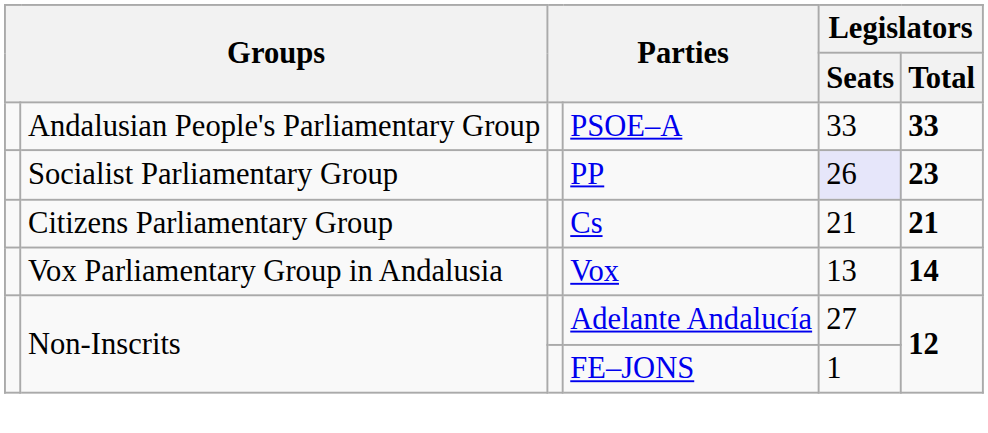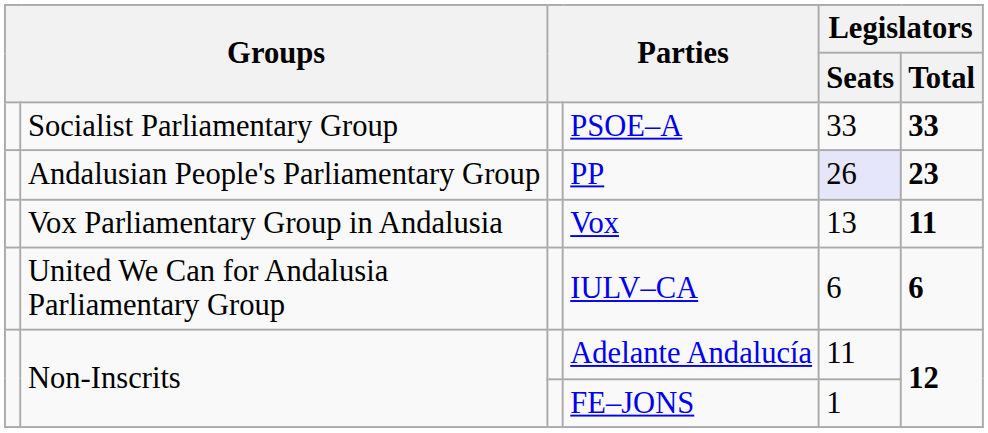(284, 125) Andalusian People's Parliamentary Group -> (213, 125) Socialist Parliamentary Group
(213, 174) Socialist Parliamentary Group -> (284, 174) Andalusian People's Parliamentary Group
- row: (586, 222)
(923, 271) 14 -> (923, 222) 11
+ row: (634, 288)
(841, 319) 27 -> (841, 353) 11
